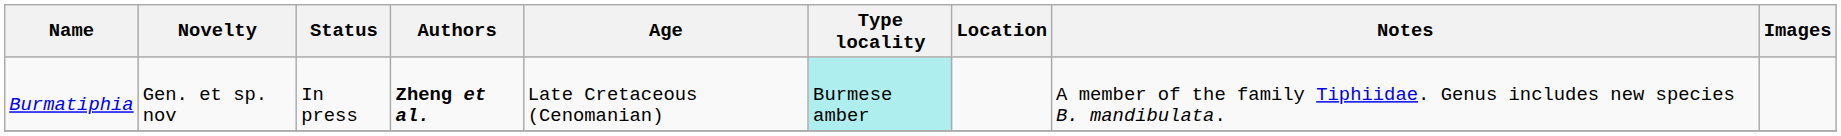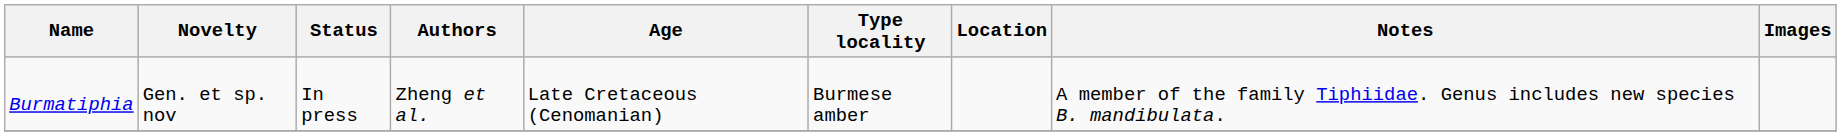(441, 105) bold -> (441, 105) normal
(853, 105) paleturquoise background -> (853, 105) no background
